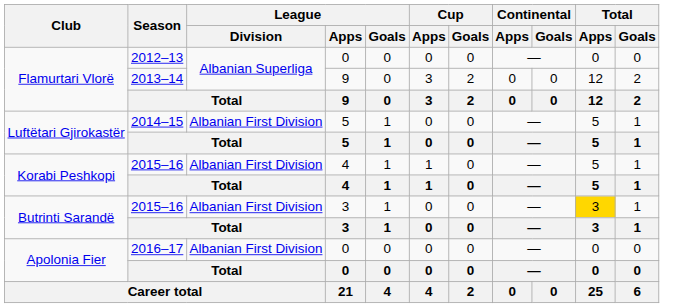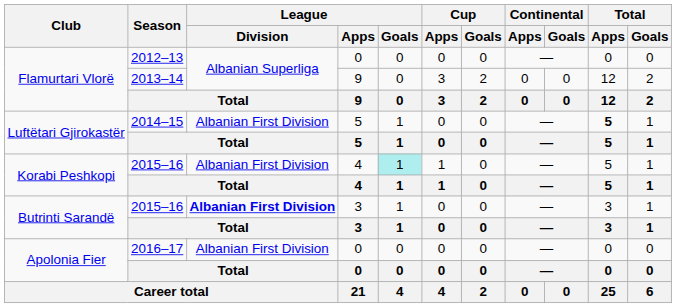(595, 121) normal -> (608, 121) bold
(387, 164) no background -> (400, 164) paleturquoise background
(256, 206) normal -> (262, 206) bold
(595, 206) gold background -> (608, 206) no background
